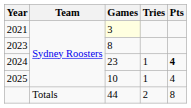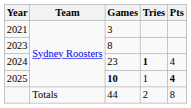(110, 29) lightyellow background -> (110, 29) no background
(145, 62) normal -> (145, 62) bold
(172, 62) bold -> (172, 62) normal
(113, 78) normal -> (113, 78) bold
(172, 78) normal -> (172, 78) bold
